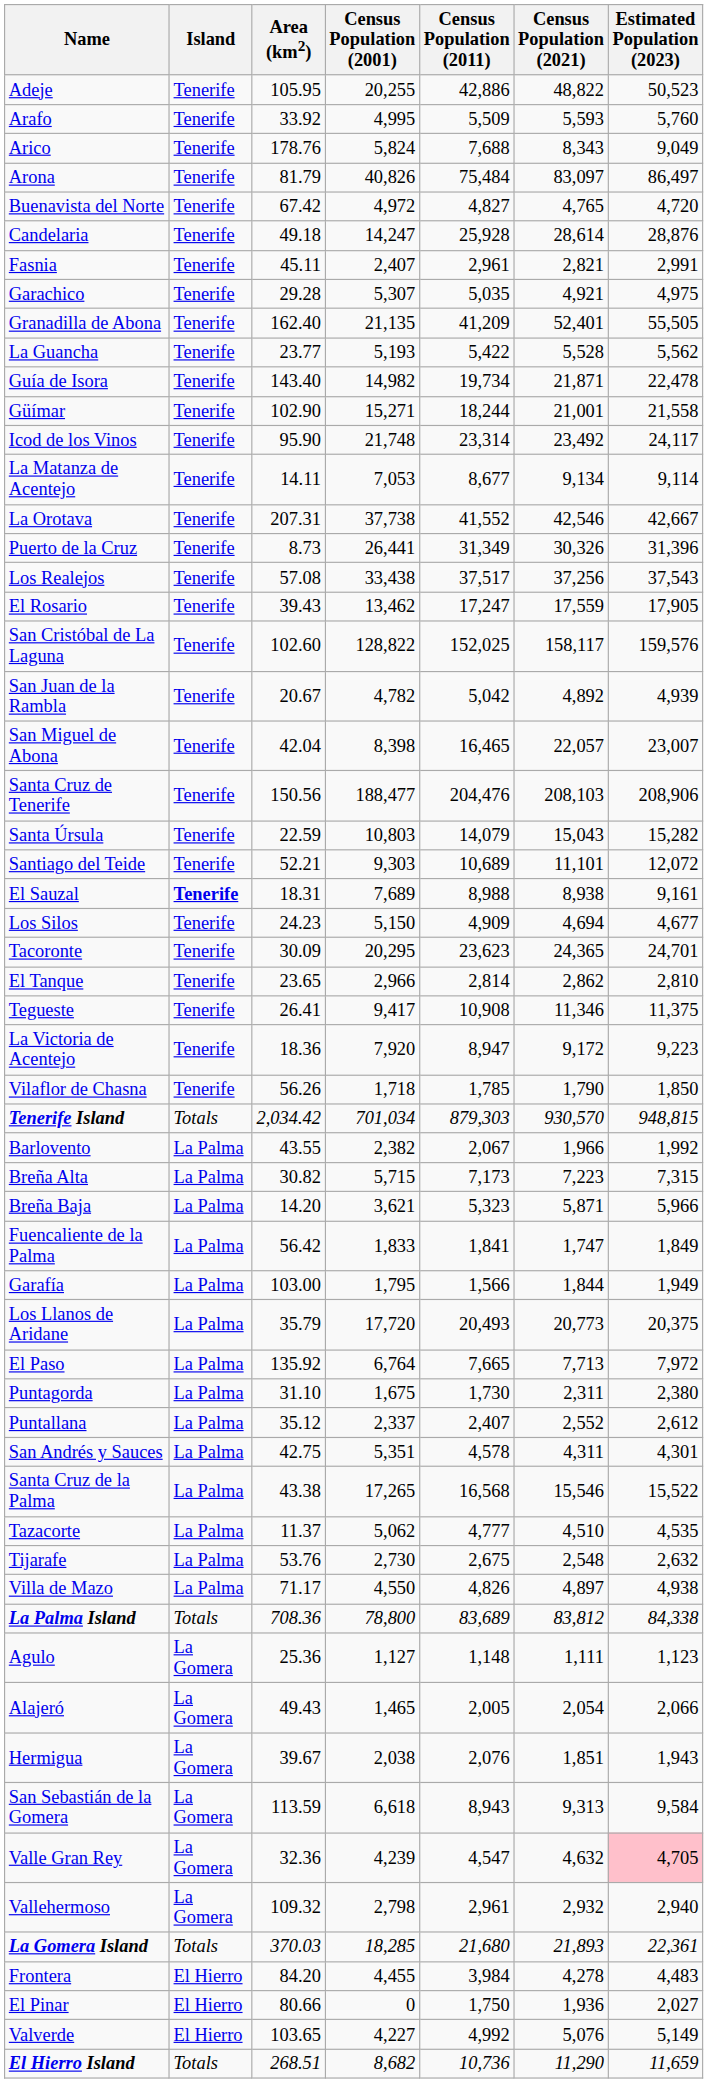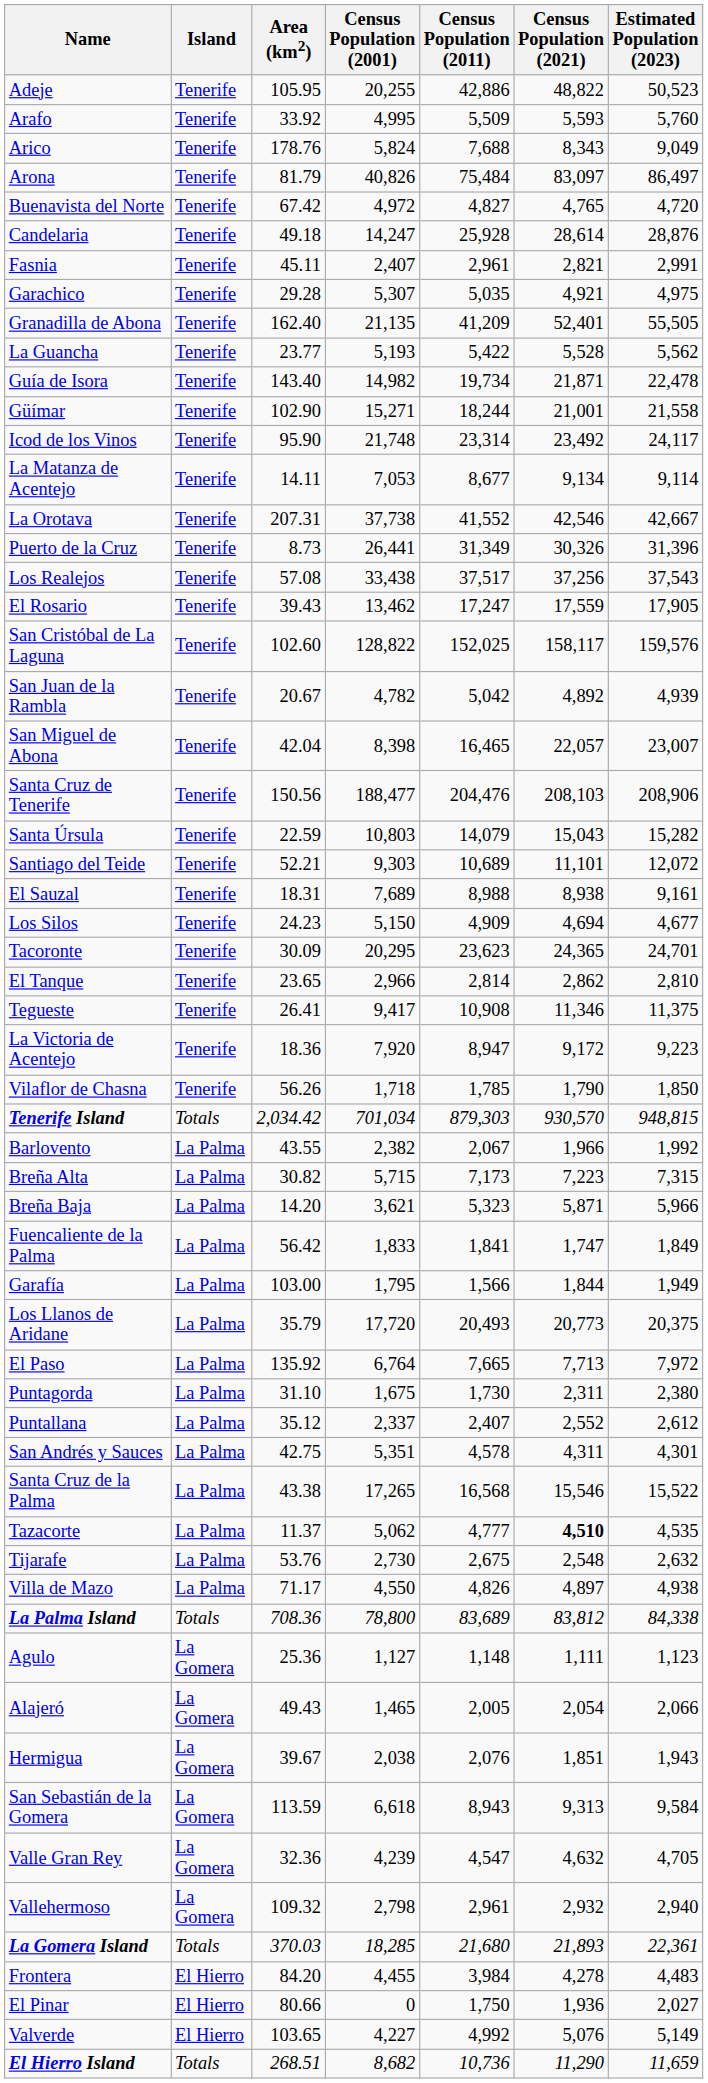(206, 893) bold -> (206, 893) normal
(583, 1530) normal -> (583, 1530) bold
(678, 1857) pink background -> (678, 1857) no background
